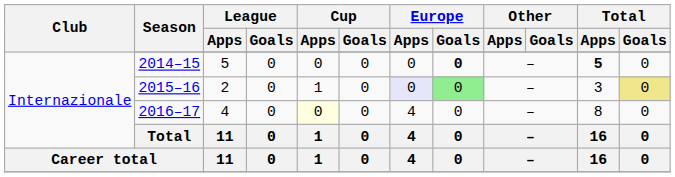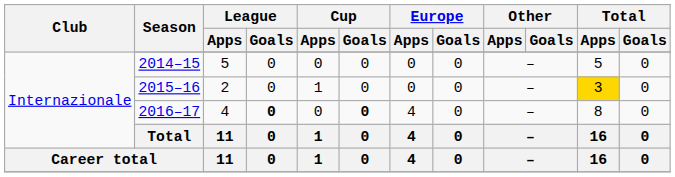(458, 64) bold -> (458, 64) normal
(598, 64) bold -> (598, 64) normal
(412, 88) lavender background -> (412, 88) no background
(458, 88) lightgreen background -> (458, 88) no background
(598, 88) no background -> (598, 88) gold background
(645, 88) khaki background -> (645, 88) no background
(271, 112) normal -> (271, 112) bold
(318, 112) lightyellow background -> (318, 112) no background
(365, 112) normal -> (365, 112) bold
